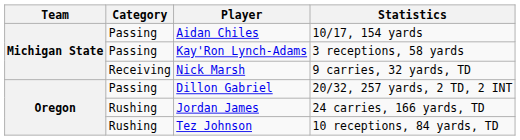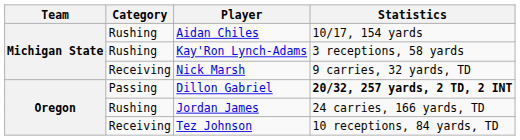(133, 33) Passing -> (133, 33) Rushing
(133, 51) Passing -> (133, 51) Rushing
(412, 89) normal -> (412, 89) bold
(133, 126) Rushing -> (140, 126) Receiving
